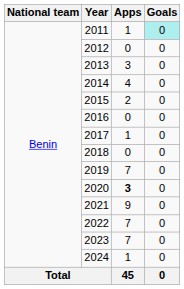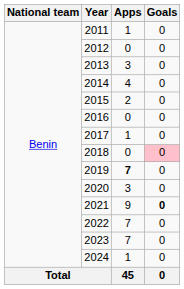(162, 30) paleturquoise background -> (162, 30) no background
(162, 153) no background -> (162, 153) pink background
(128, 170) normal -> (128, 170) bold
(128, 188) bold -> (128, 188) normal
(162, 205) normal -> (162, 205) bold
